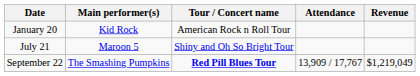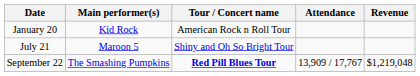(390, 63) $1,219,049 -> (390, 63) $1,219,048
